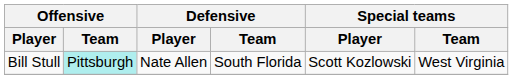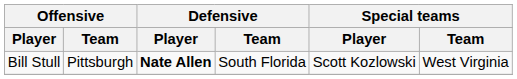(100, 62) paleturquoise background -> (100, 62) no background
(174, 62) normal -> (176, 62) bold
